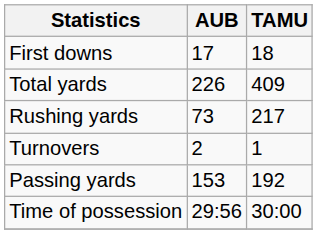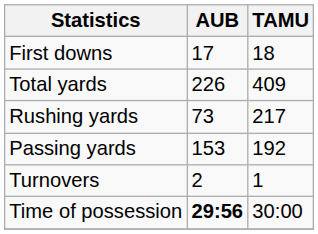rows swapped: (73, 180) <-> (54, 148)
(217, 212) normal -> (217, 212) bold
